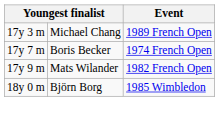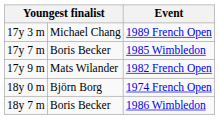(169, 50) 1974 French Open -> (166, 50) 1985 Wimbledon
(166, 87) 1985 Wimbledon -> (169, 87) 1974 French Open
+ row: (26, 105)
